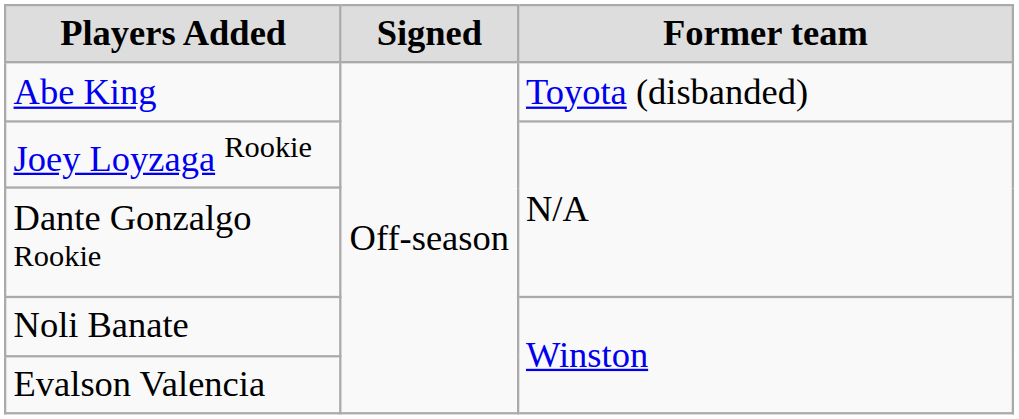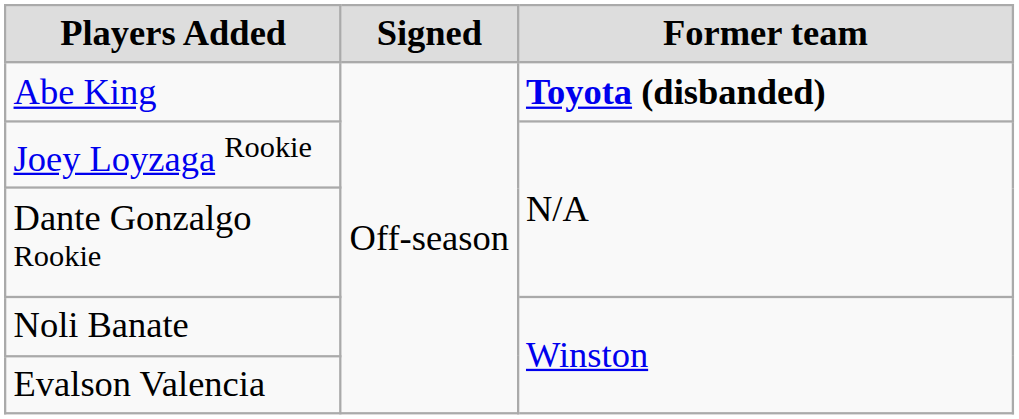(667, 91) normal -> (676, 91) bold
